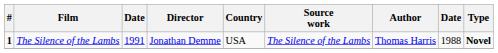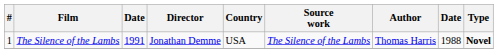(9, 40) bold -> (9, 40) normal
